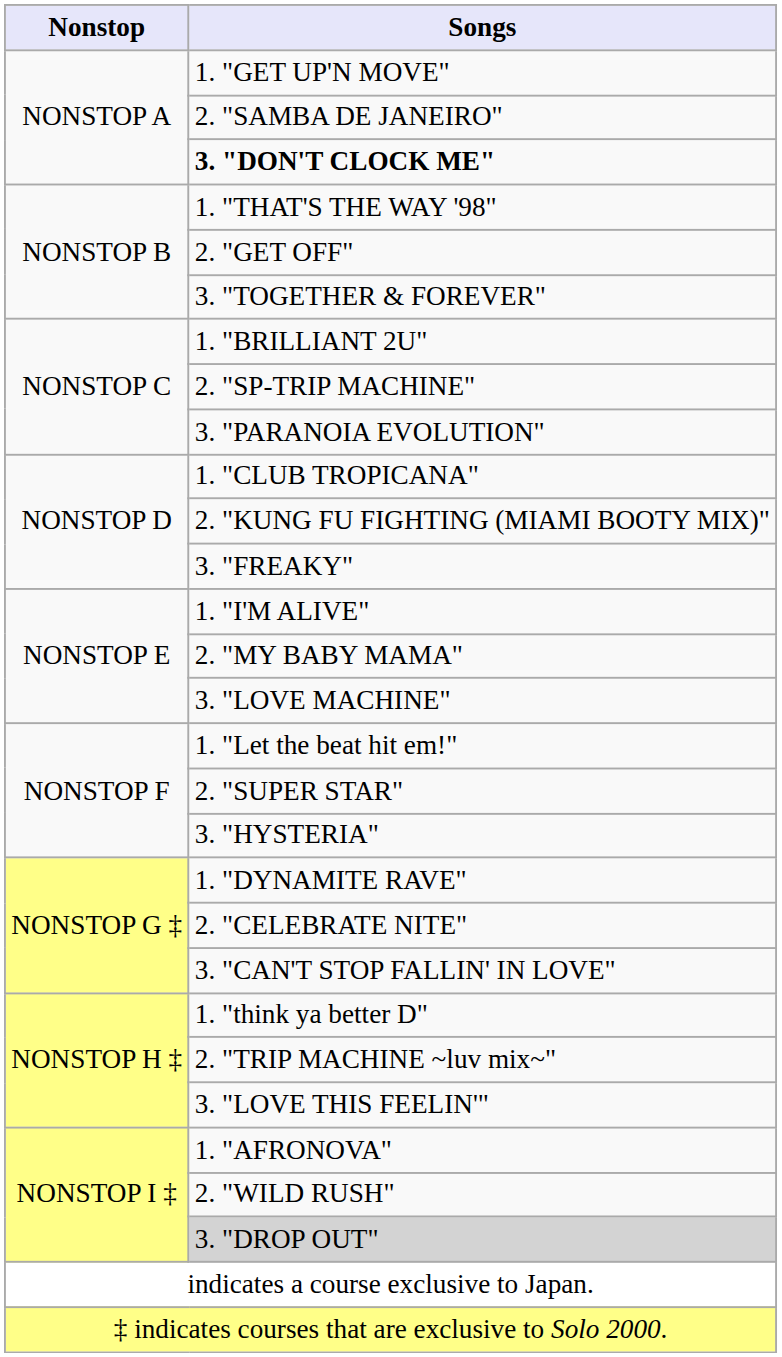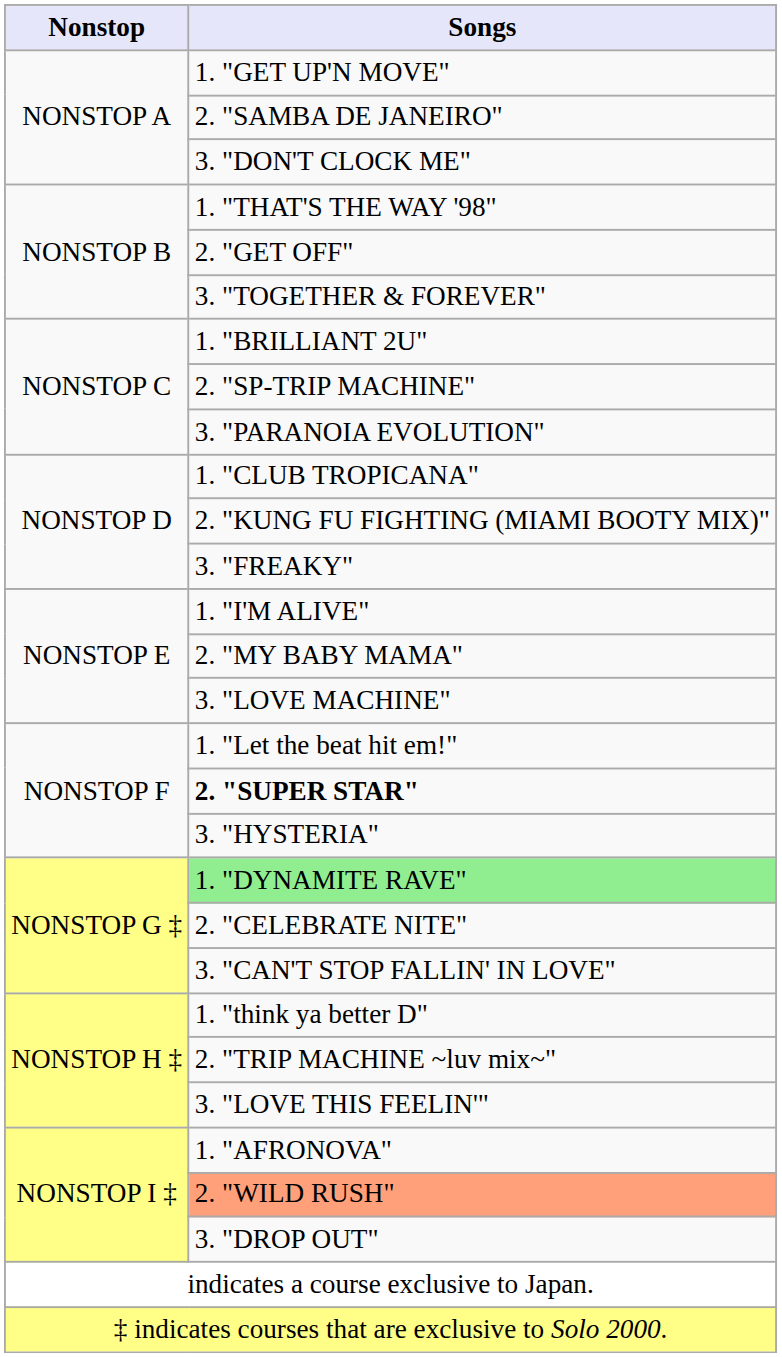(345, 161) bold -> (333, 161) normal
(299, 790) normal -> (307, 790) bold
(331, 880) no background -> (331, 880) lightgreen background
(295, 1194) no background -> (295, 1194) lightsalmon background
(287, 1239) lightgrey background -> (287, 1239) no background
